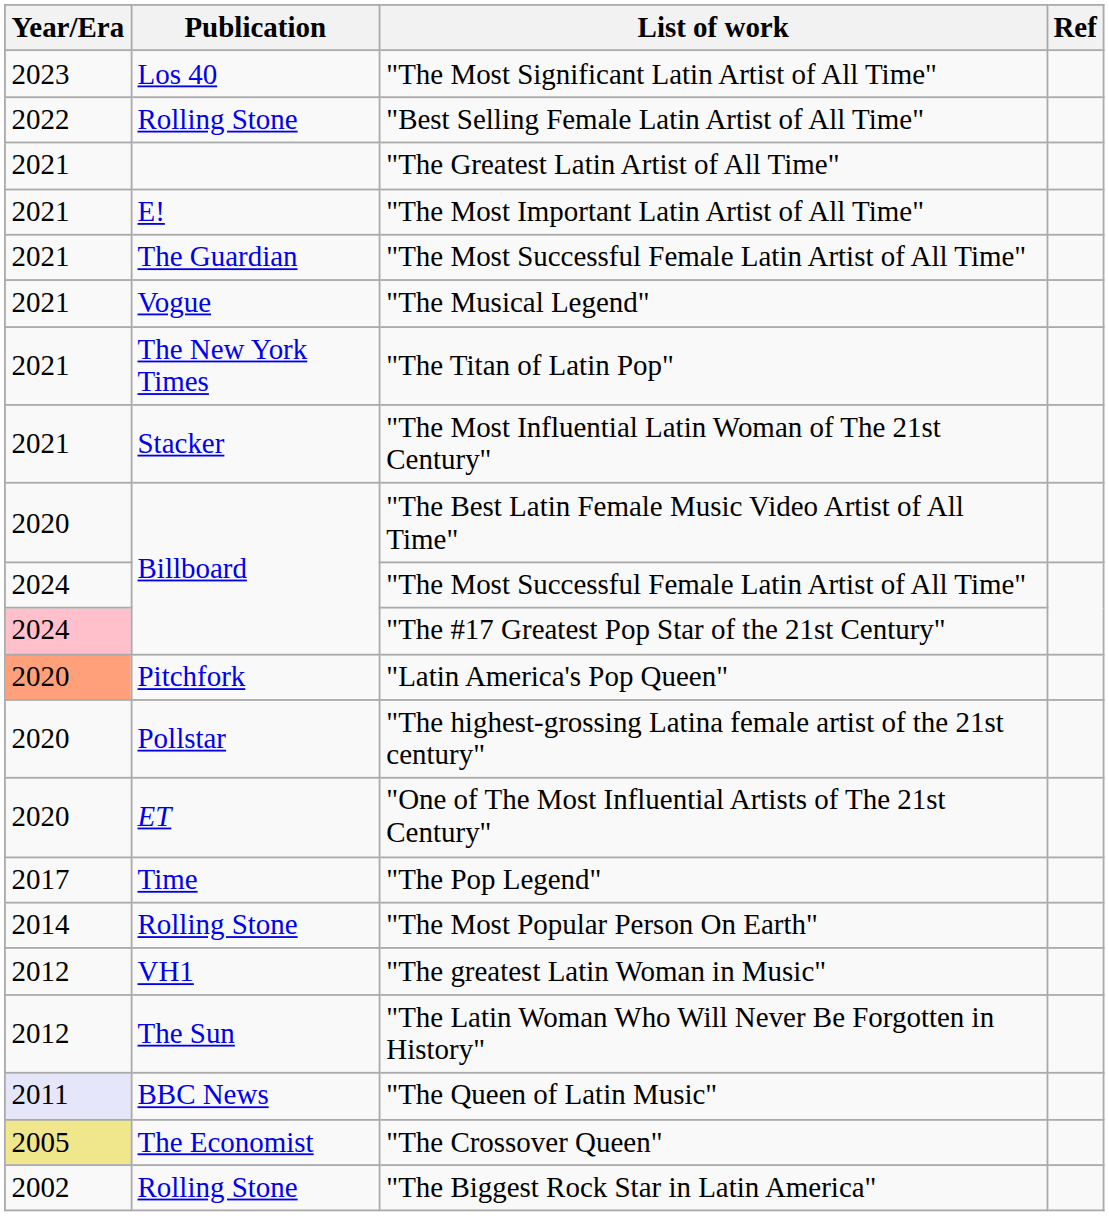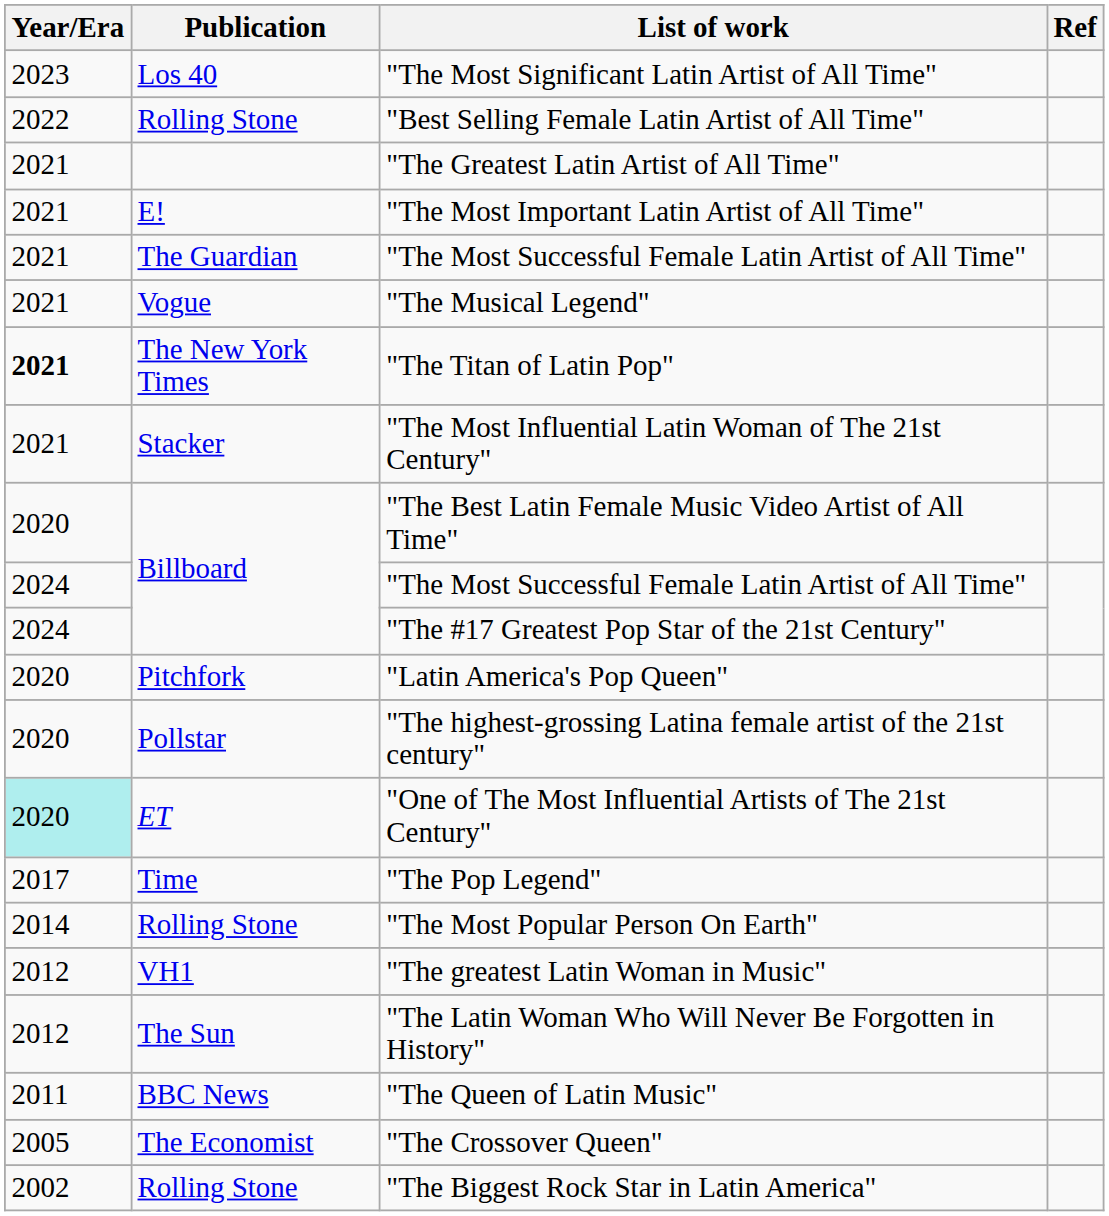(41, 365) normal -> (41, 365) bold
(41, 630) pink background -> (41, 630) no background
(41, 676) lightsalmon background -> (41, 676) no background
(41, 817) no background -> (41, 817) paleturquoise background
(40, 1095) lavender background -> (40, 1095) no background
(41, 1141) khaki background -> (41, 1141) no background
